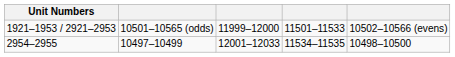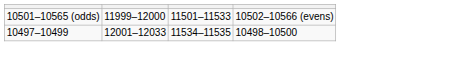- column: (61, 12)
